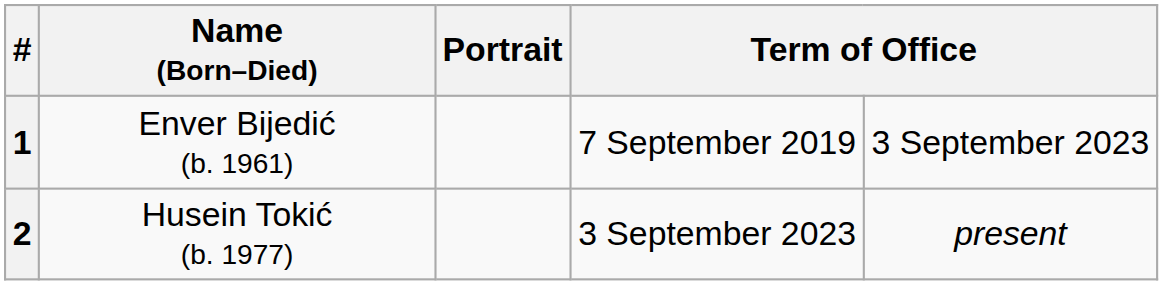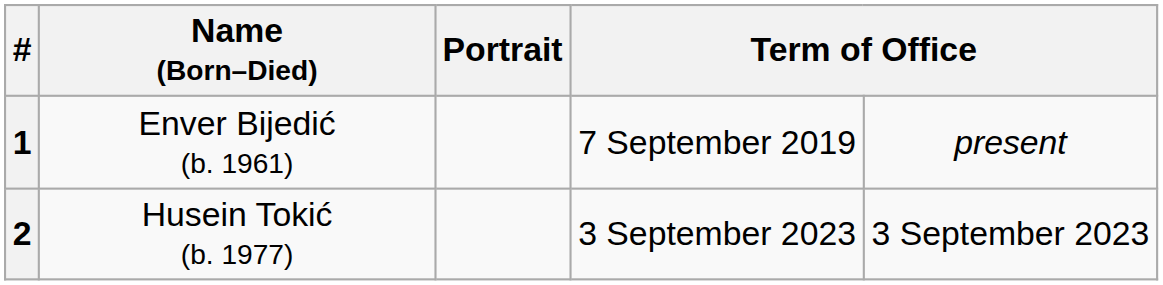(1010, 141) 3 September 2023 -> (1010, 141) present
(1010, 233) present -> (1010, 233) 3 September 2023
